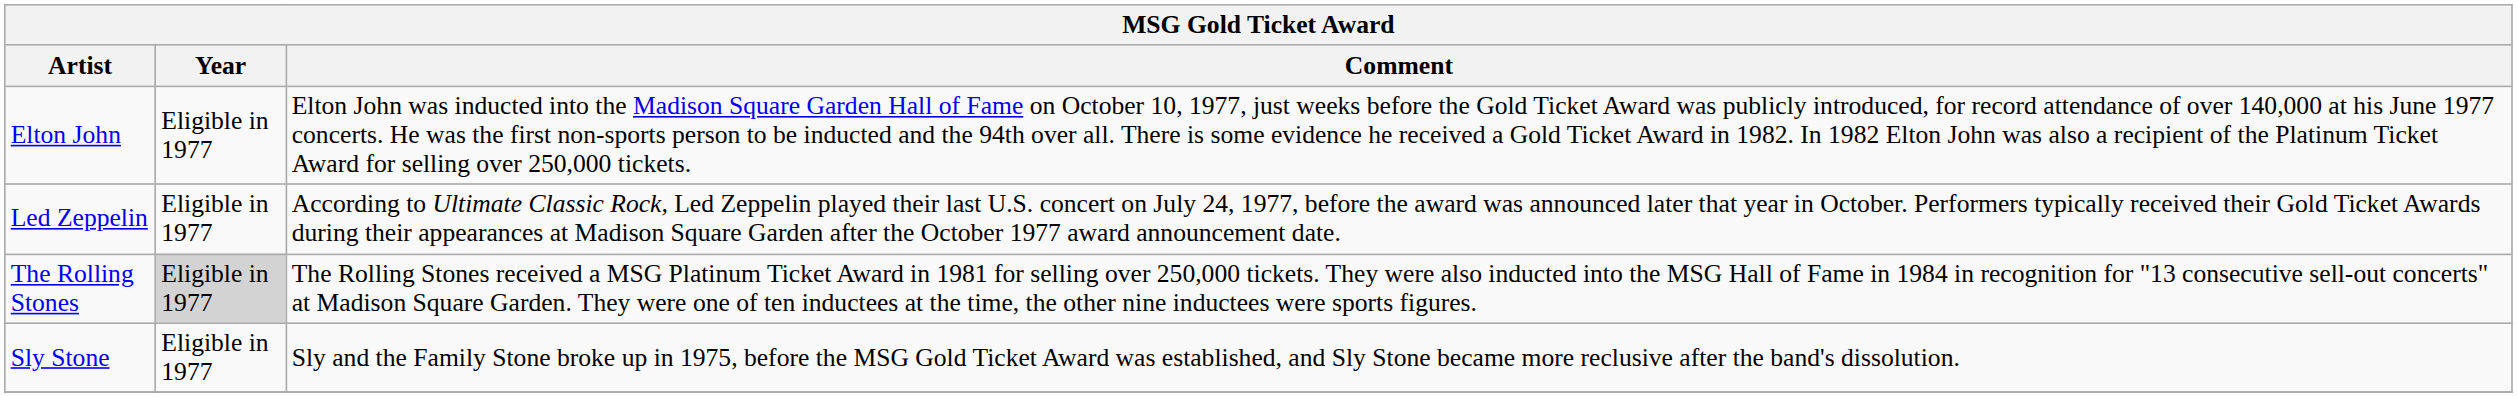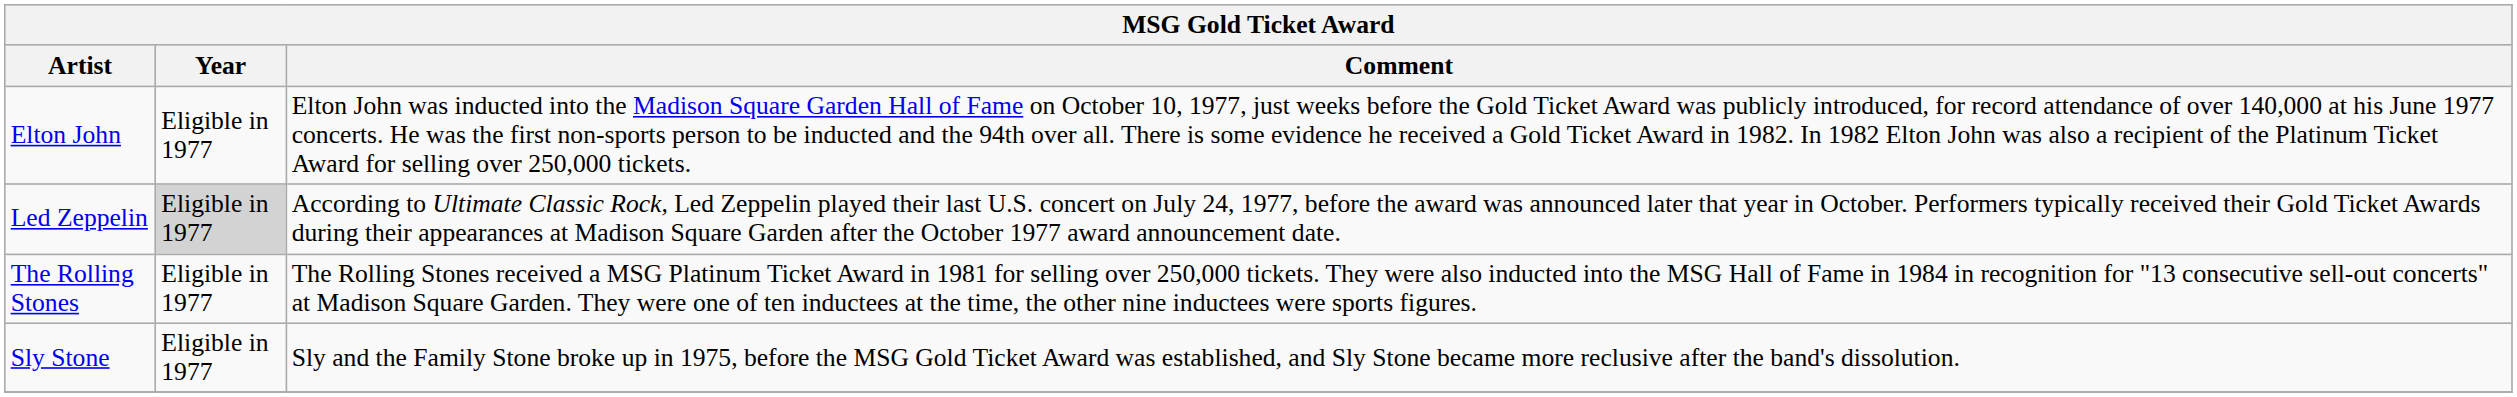(215, 218) no background -> (215, 218) lightgrey background
(215, 288) lightgrey background -> (215, 288) no background
